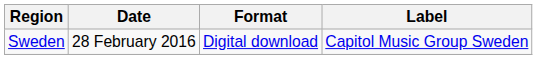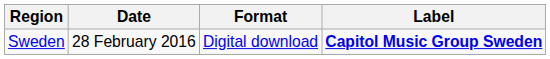(427, 41) normal -> (434, 41) bold
